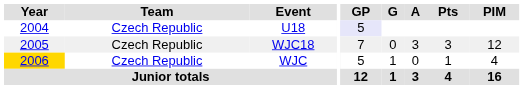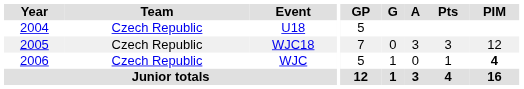(361, 28) lavender background -> (361, 28) no background
(34, 60) gold background -> (34, 60) no background
(494, 60) normal -> (494, 60) bold
